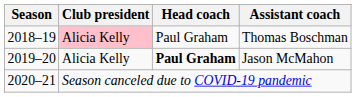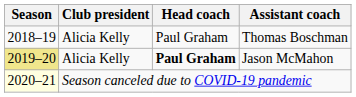(96, 37) pink background -> (96, 37) no background
(32, 59) no background -> (32, 59) khaki background
(32, 80) no background -> (32, 80) lightyellow background
